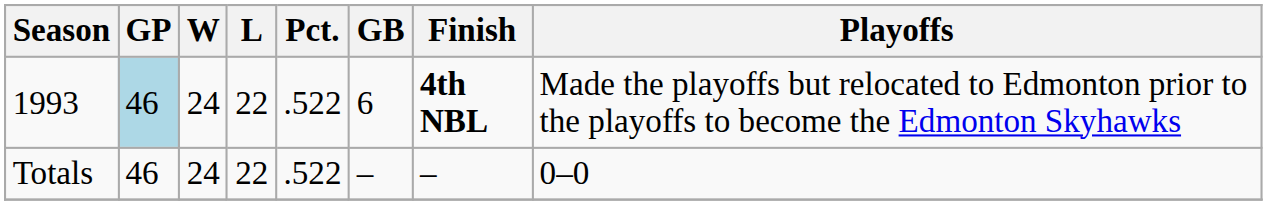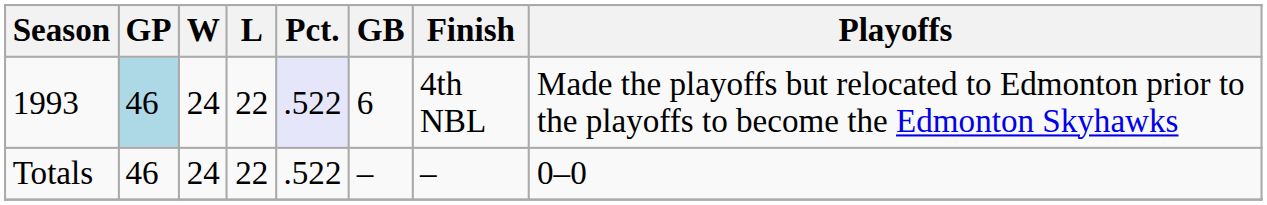(312, 101) no background -> (312, 101) lavender background
(454, 101) bold -> (453, 101) normal
